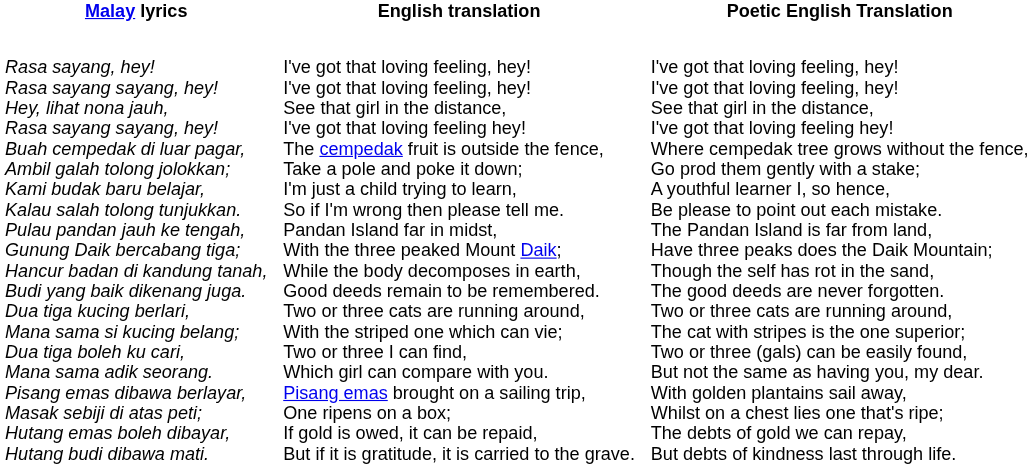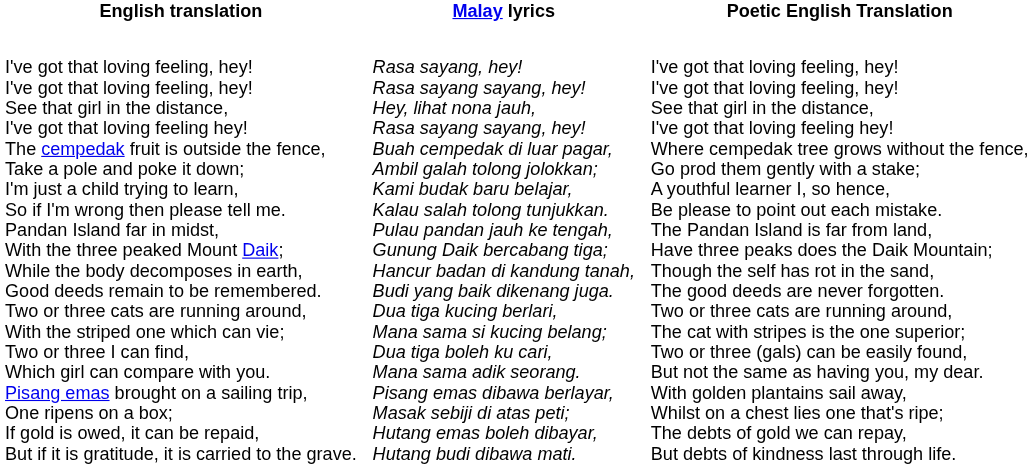columns swapped: (136, 11) <-> (459, 11)
